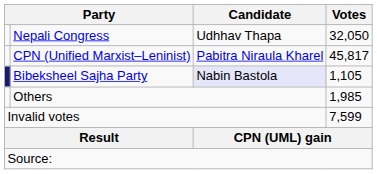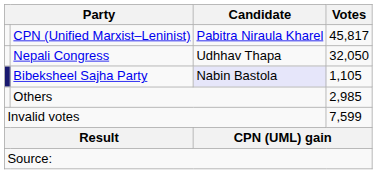rows swapped: (102, 55) <-> (61, 35)
(345, 96) 1,985 -> (345, 96) 2,985
